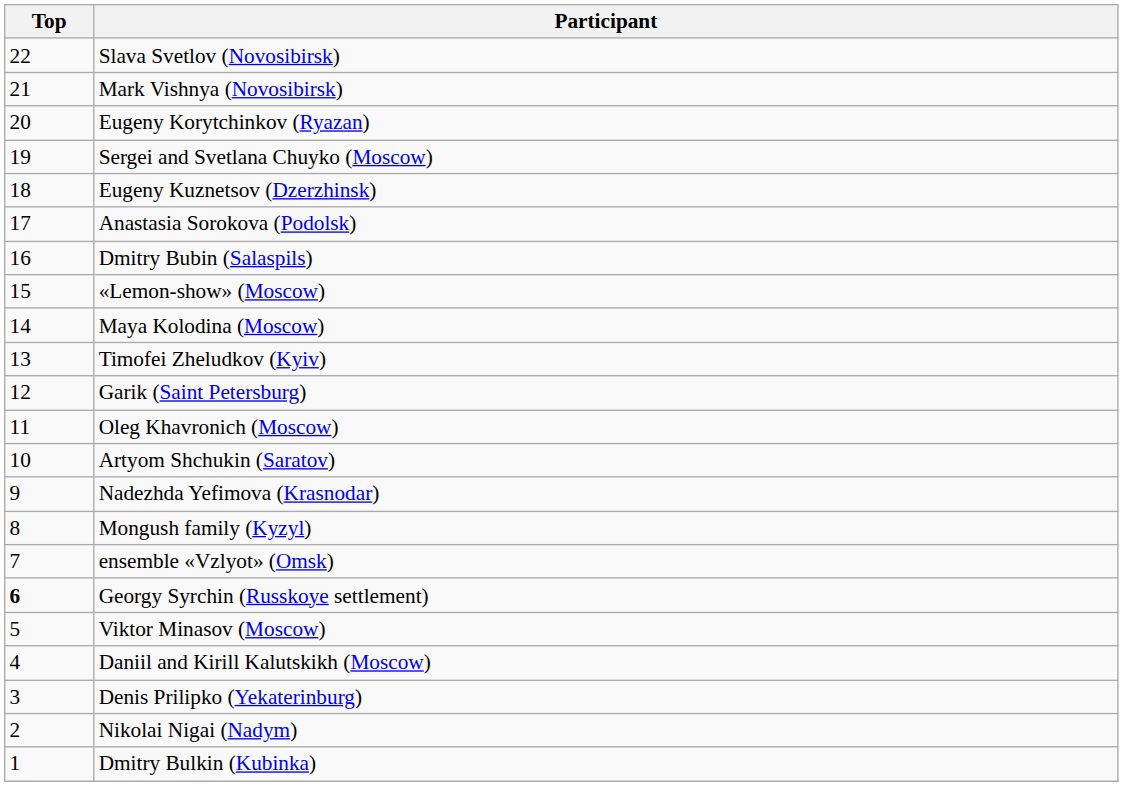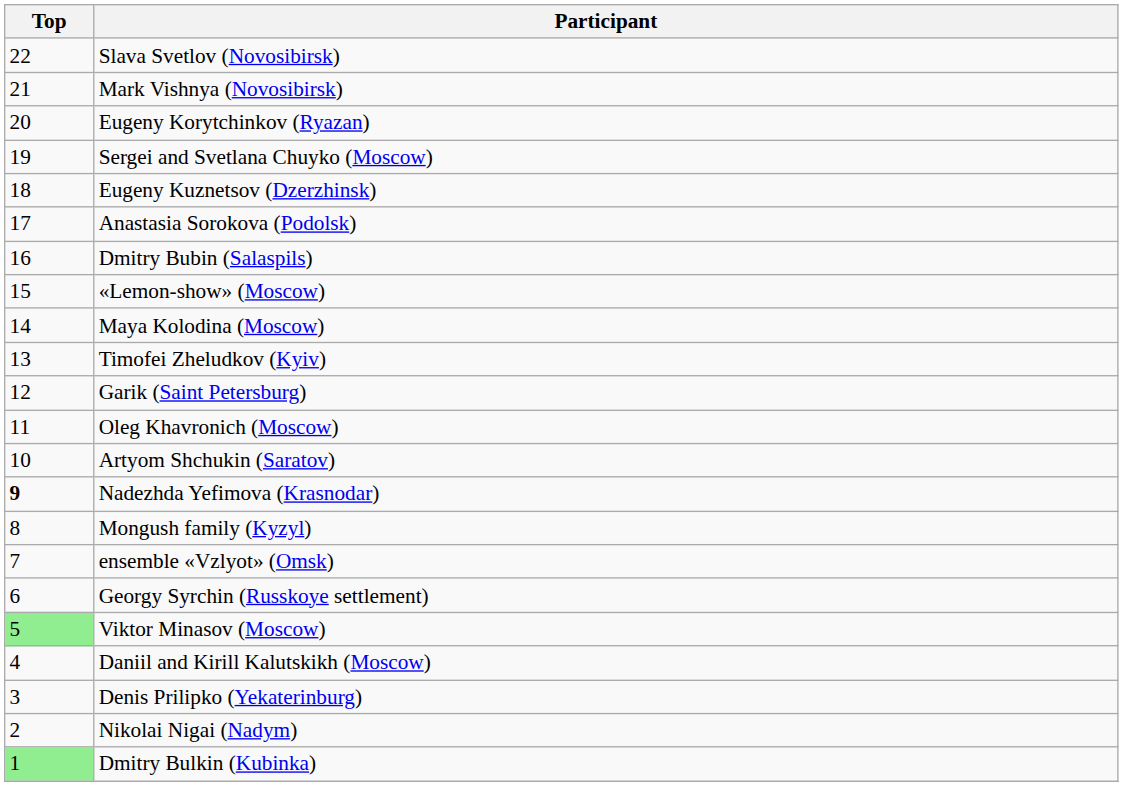(15, 493) normal -> (15, 493) bold
(15, 595) bold -> (15, 595) normal
(15, 628) no background -> (15, 628) lightgreen background
(15, 763) no background -> (15, 763) lightgreen background
